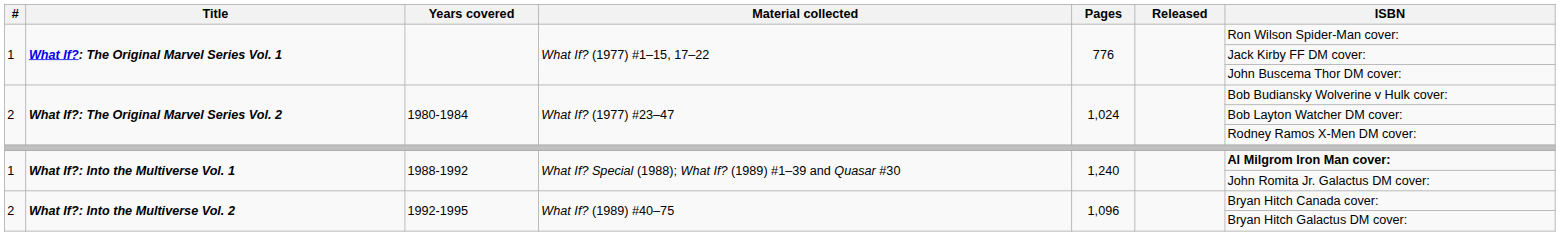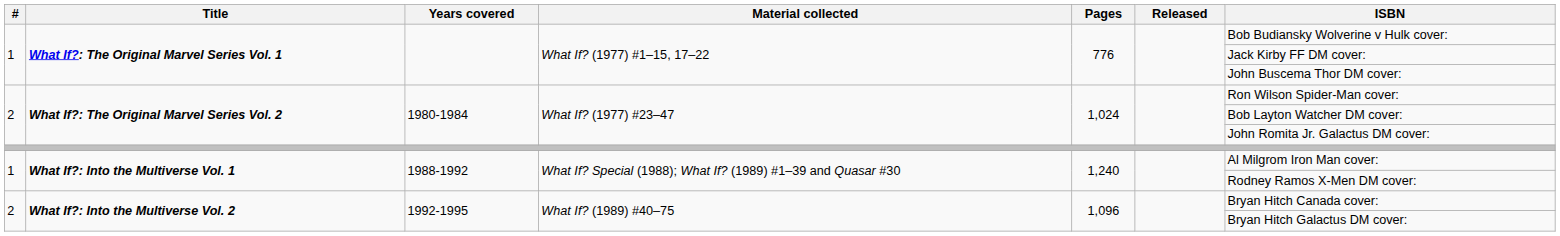(1313, 34) Ron Wilson Spider-Man cover: -> (1338, 34) Bob Budiansky Wolverine v Hulk cover:
(1338, 94) Bob Budiansky Wolverine v Hulk cover: -> (1313, 94) Ron Wilson Spider-Man cover:
(1322, 134) Rodney Ramos X-Men DM cover: -> (1329, 134) John Romita Jr. Galactus DM cover:
(1309, 160) bold -> (1303, 160) normal
(1329, 180) John Romita Jr. Galactus DM cover: -> (1322, 180) Rodney Ramos X-Men DM cover:
